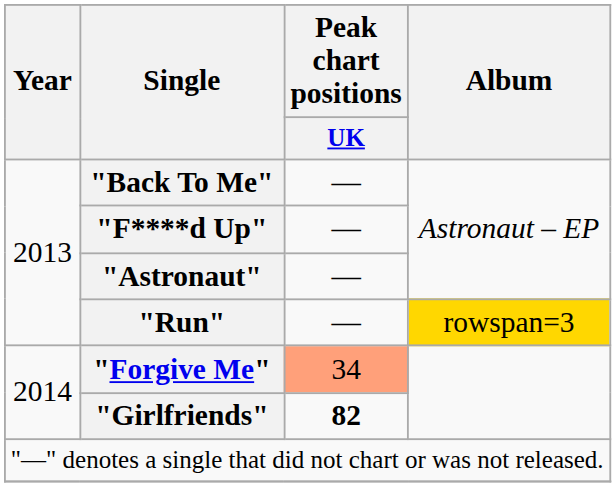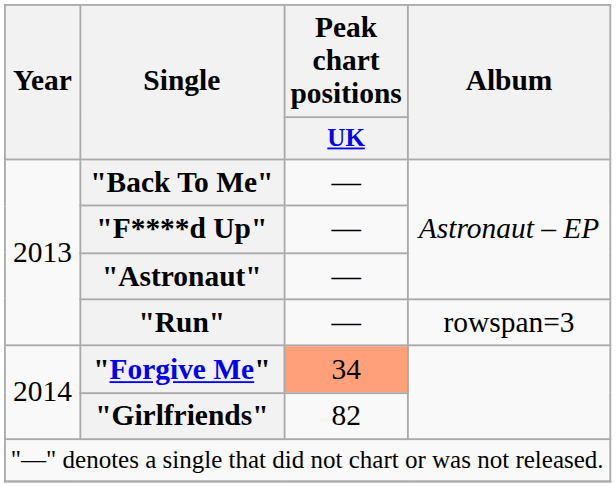(509, 322) gold background -> (509, 322) no background
(346, 415) bold -> (346, 415) normal
